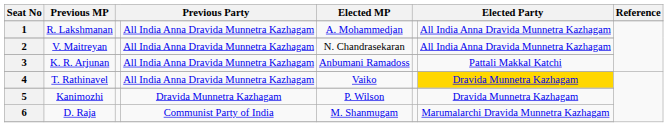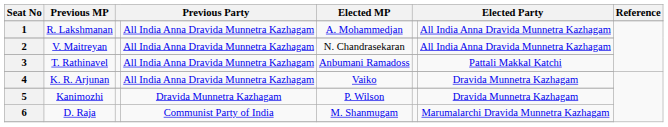(80, 63) K. R. Arjunan -> (80, 63) T. Rathinavel
(80, 79) T. Rathinavel -> (80, 79) K. R. Arjunan
(515, 79) gold background -> (515, 79) no background
